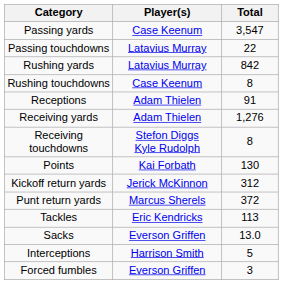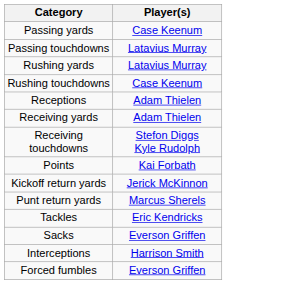- column: (250, 13)
